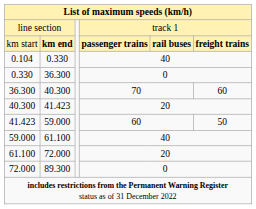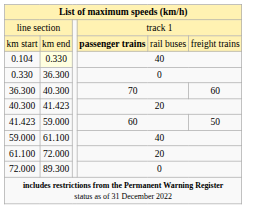(57, 43) bold -> (56, 43) normal
(172, 43) bold -> (168, 43) normal
(222, 43) bold -> (215, 43) normal
(57, 59) no background -> (56, 59) lightyellow background
